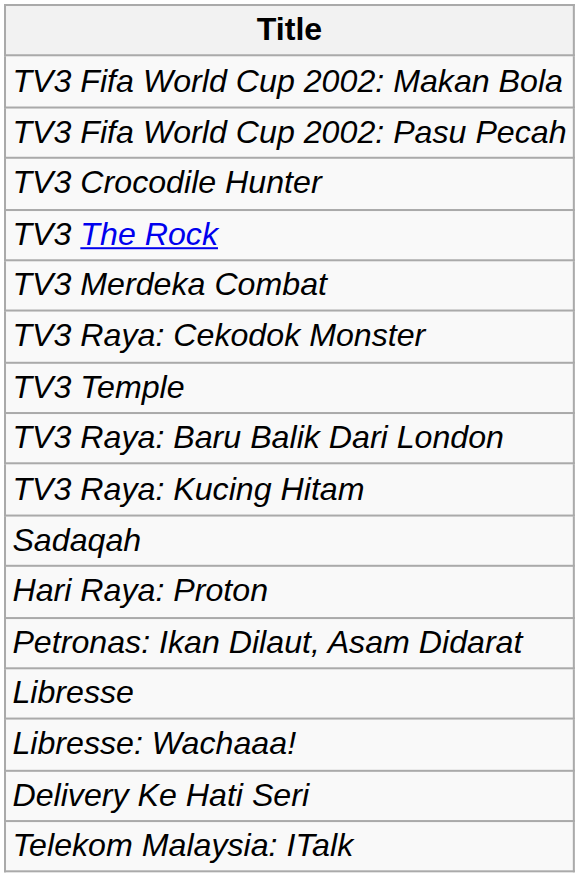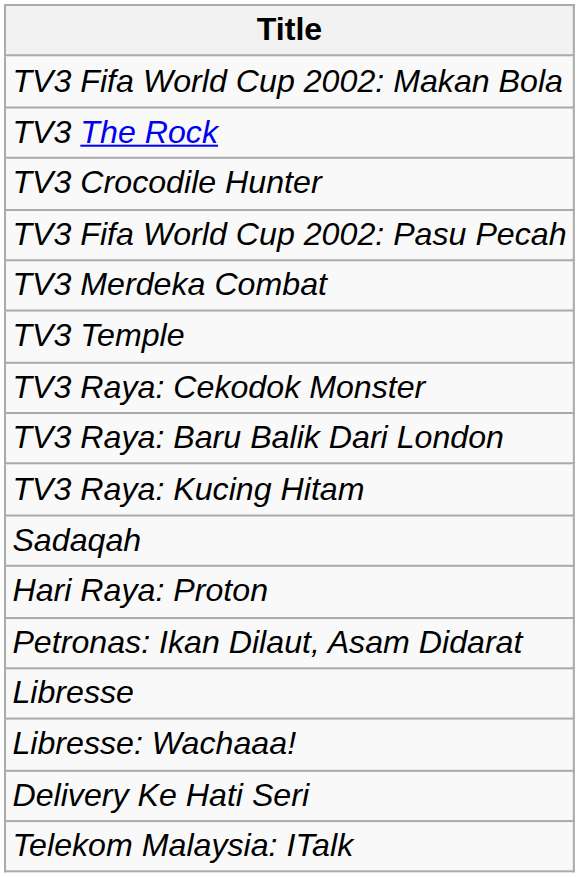(289, 132) TV3 Fifa World Cup 2002: Pasu Pecah -> (115, 132) TV3 The Rock
(115, 234) TV3 The Rock -> (289, 234) TV3 Fifa World Cup 2002: Pasu Pecah
(219, 336) TV3 Raya: Cekodok Monster -> (99, 336) TV3 Temple
(99, 387) TV3 Temple -> (219, 387) TV3 Raya: Cekodok Monster
